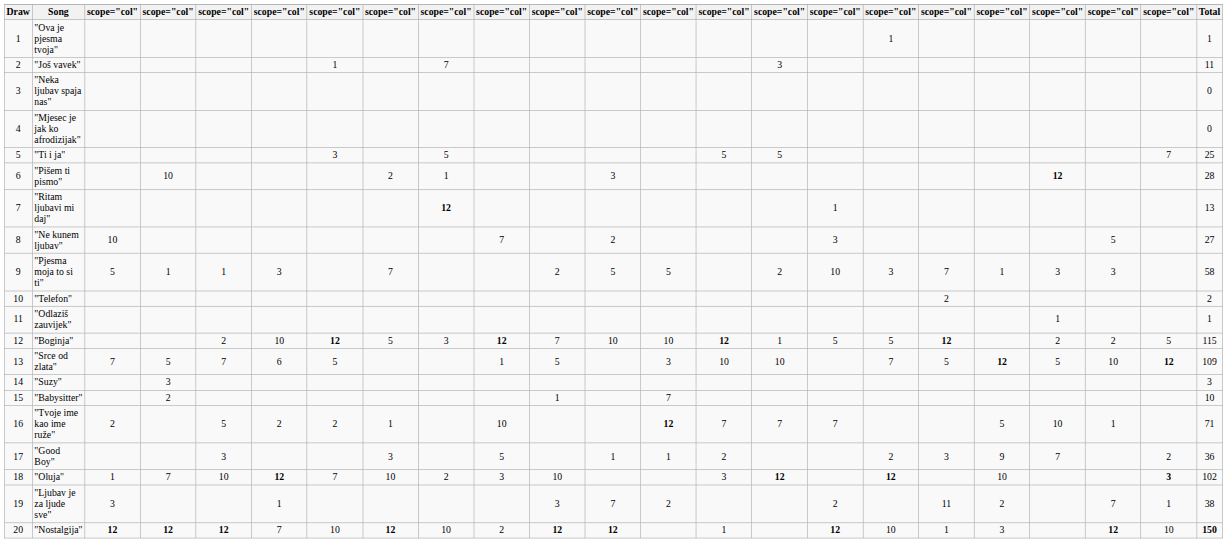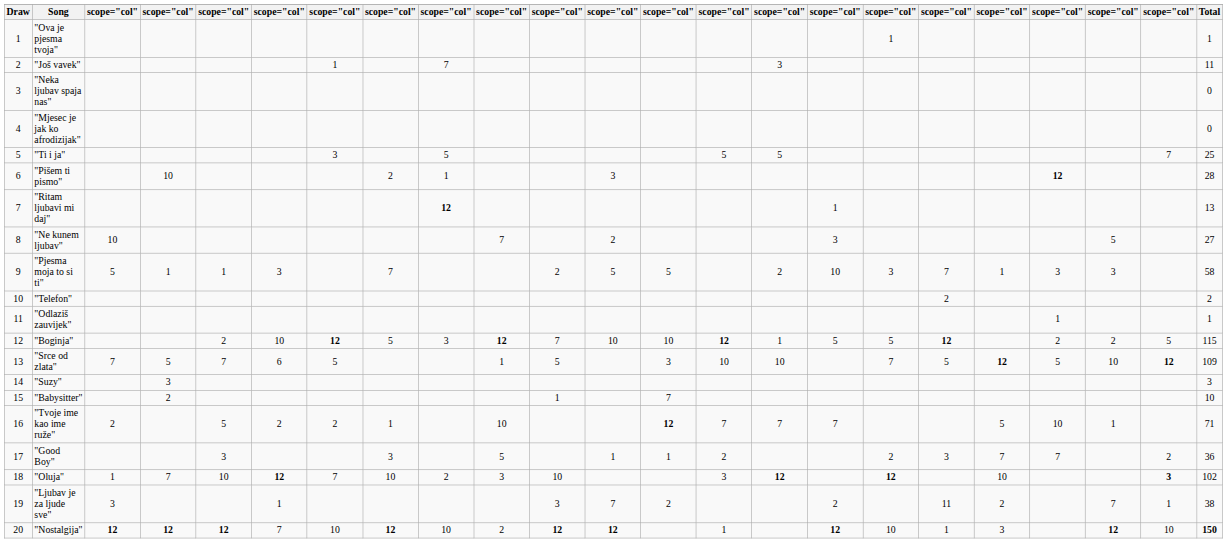(1002, 456) 9 -> (1002, 456) 7
